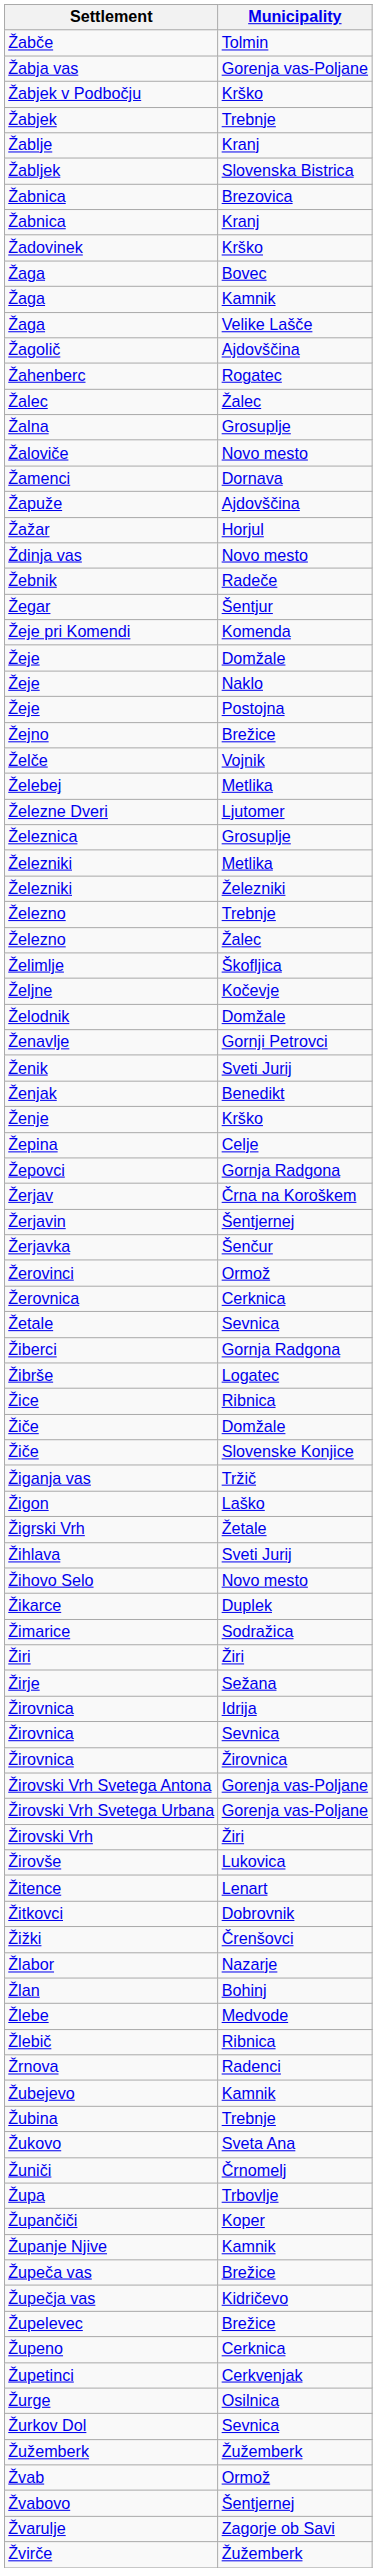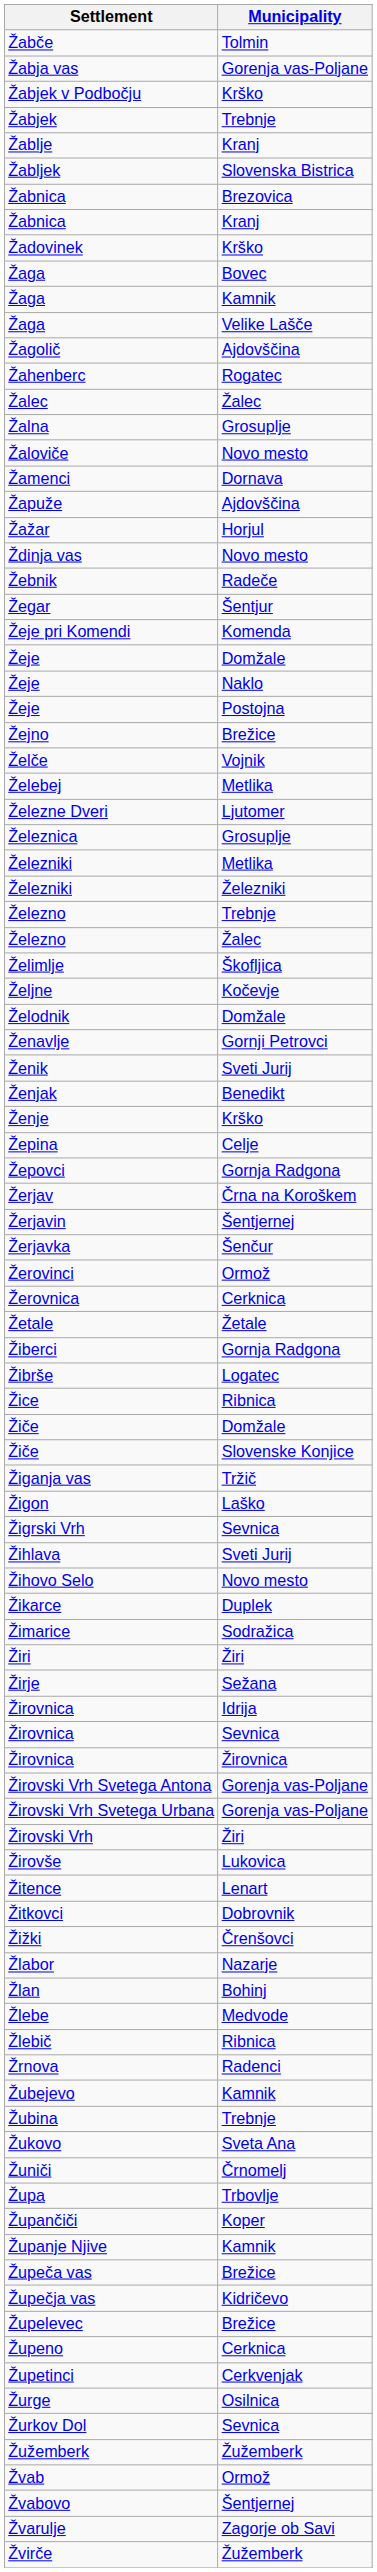(250, 1324) Sevnica -> (244, 1324) Žetale
(244, 1529) Žetale -> (250, 1529) Sevnica
